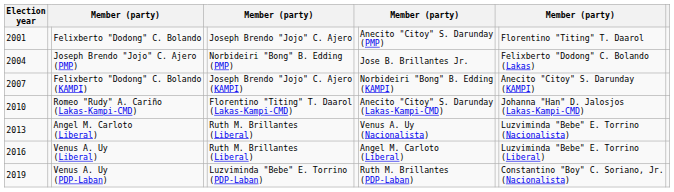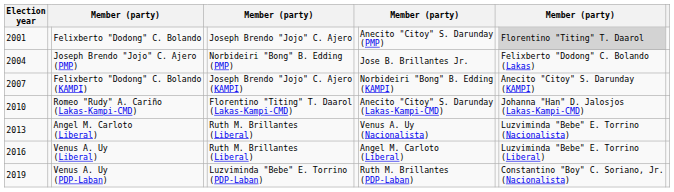(572, 39) no background -> (572, 39) lightgrey background
